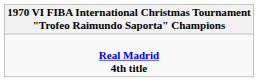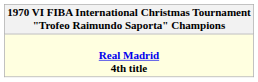(129, 61) no background -> (129, 61) lightyellow background
